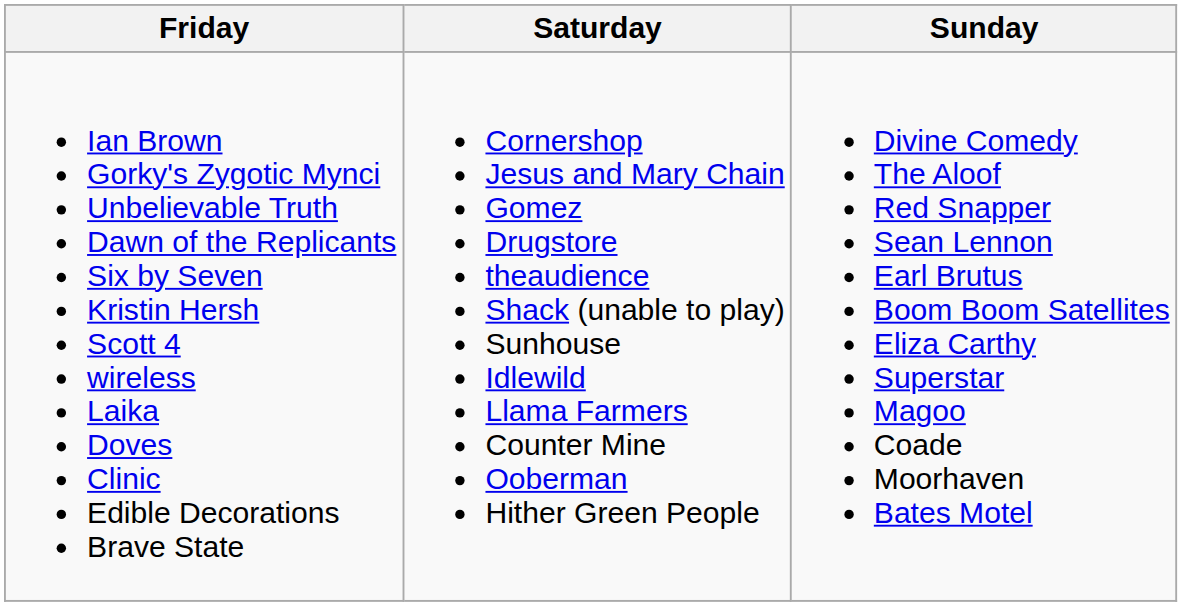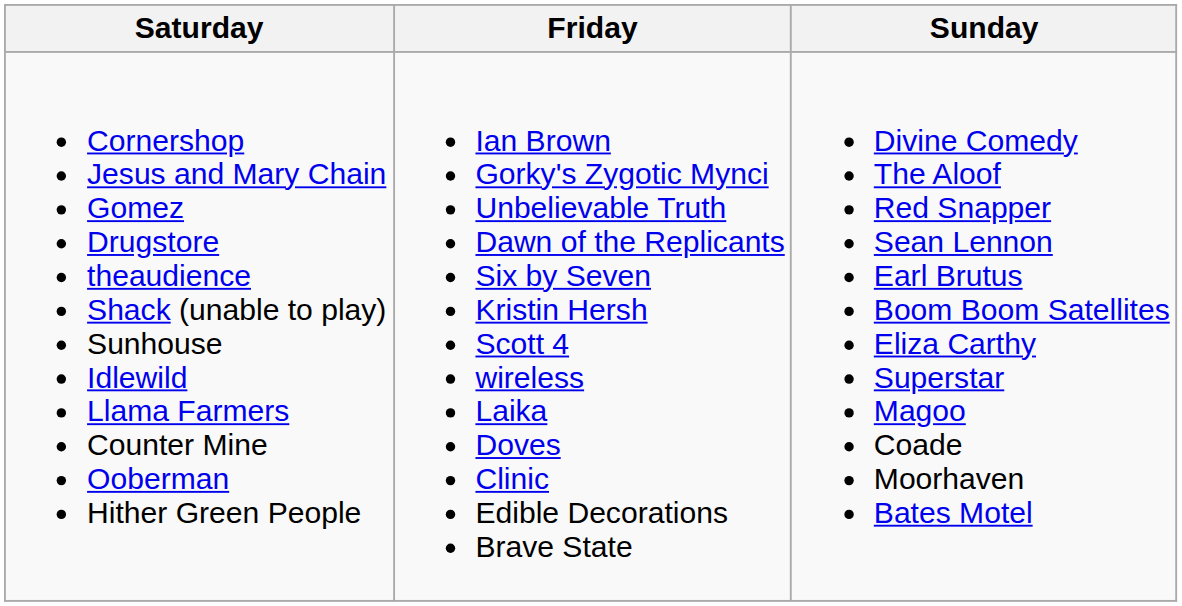columns swapped: (204, 28) <-> (597, 28)
